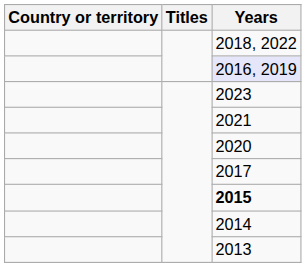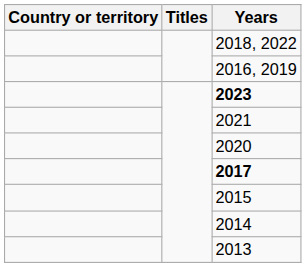(256, 69) lavender background -> (256, 69) no background
(234, 95) normal -> (234, 95) bold
(234, 172) normal -> (234, 172) bold
(234, 198) bold -> (234, 198) normal
